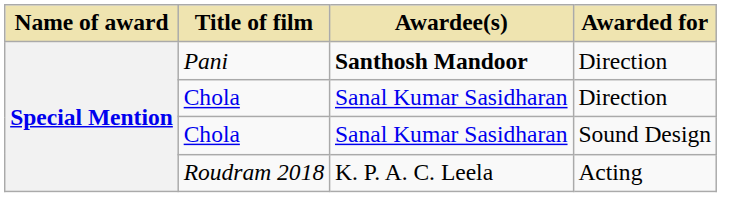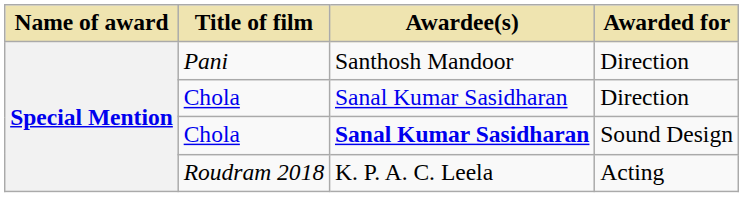(431, 60) bold -> (424, 60) normal
(451, 135) normal -> (462, 135) bold
